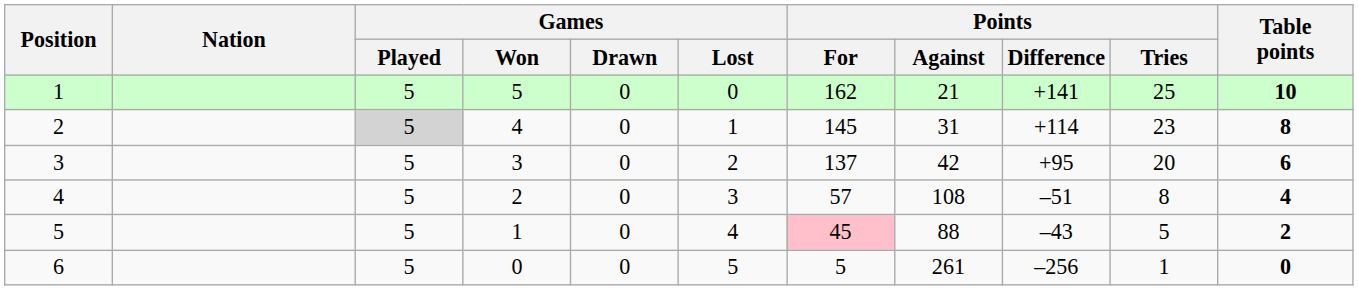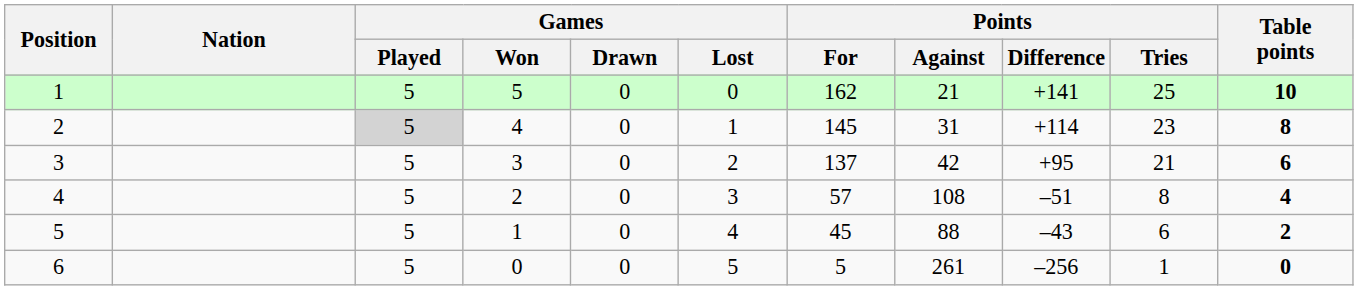(1164, 162) 20 -> (1164, 162) 21
(841, 232) pink background -> (841, 232) no background
(1164, 232) 5 -> (1164, 232) 6
